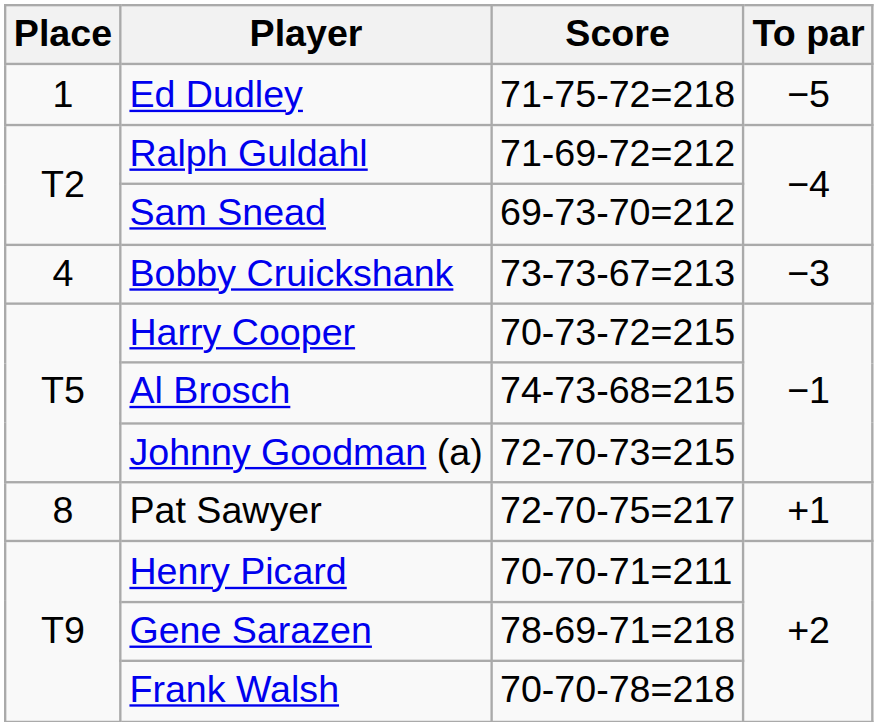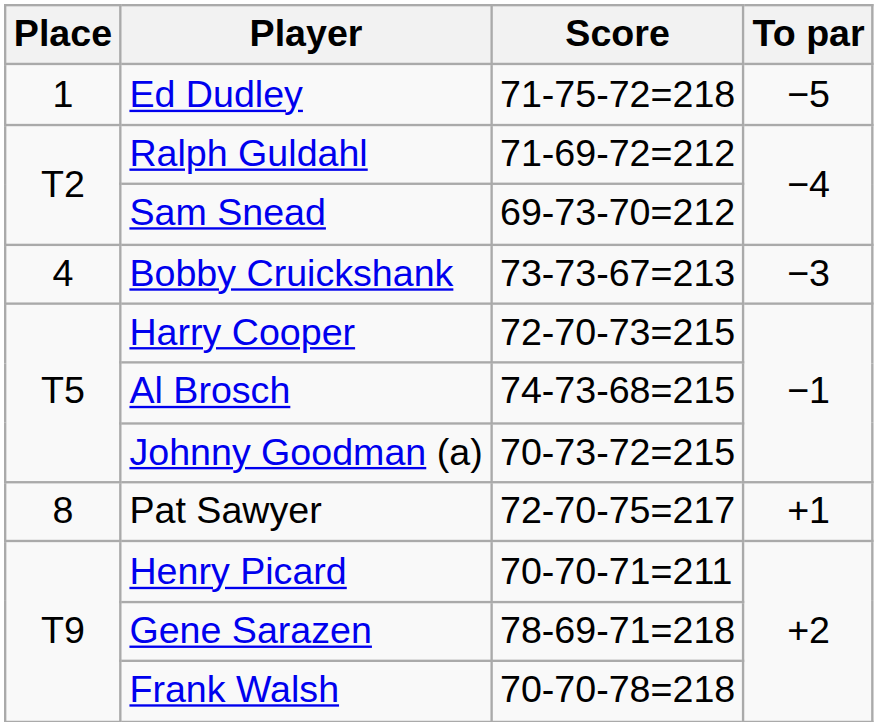(618, 332) 70-73-72=215 -> (618, 332) 72-70-73=215
(618, 451) 72-70-73=215 -> (618, 451) 70-73-72=215
